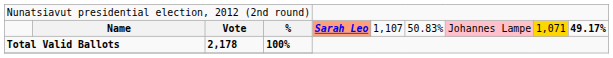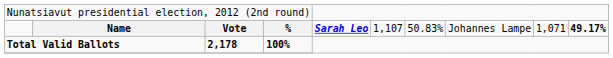(342, 29) lightsalmon background -> (342, 29) no background
(490, 29) pink background -> (490, 29) no background
(551, 29) gold background -> (551, 29) no background
